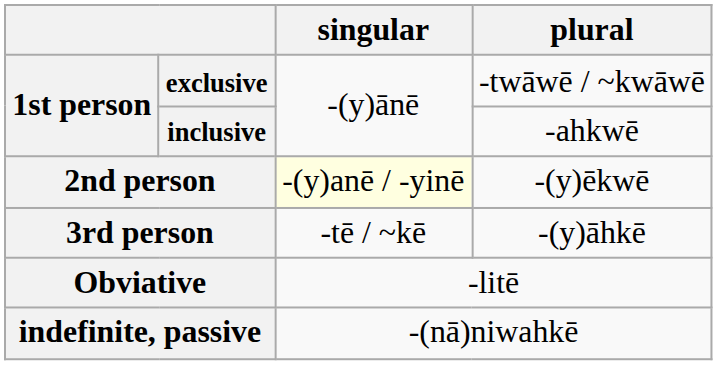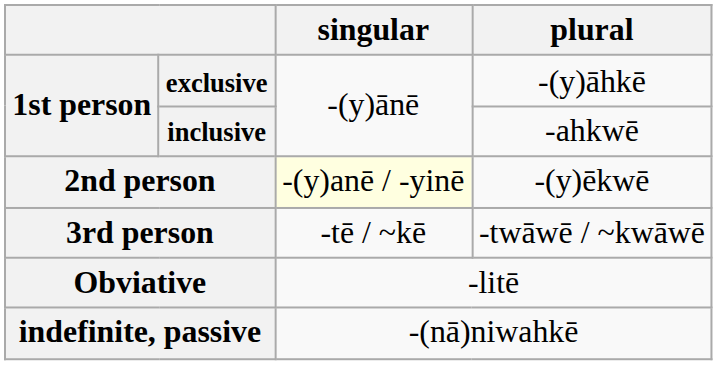(592, 80) -twāwē / ~kwāwē -> (592, 80) -(y)āhkē
(592, 231) -(y)āhkē -> (592, 231) -twāwē / ~kwāwē
